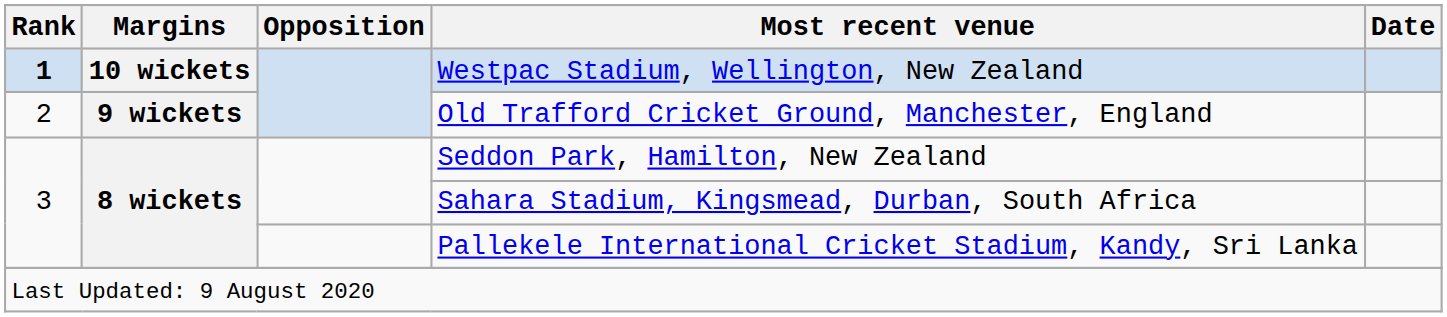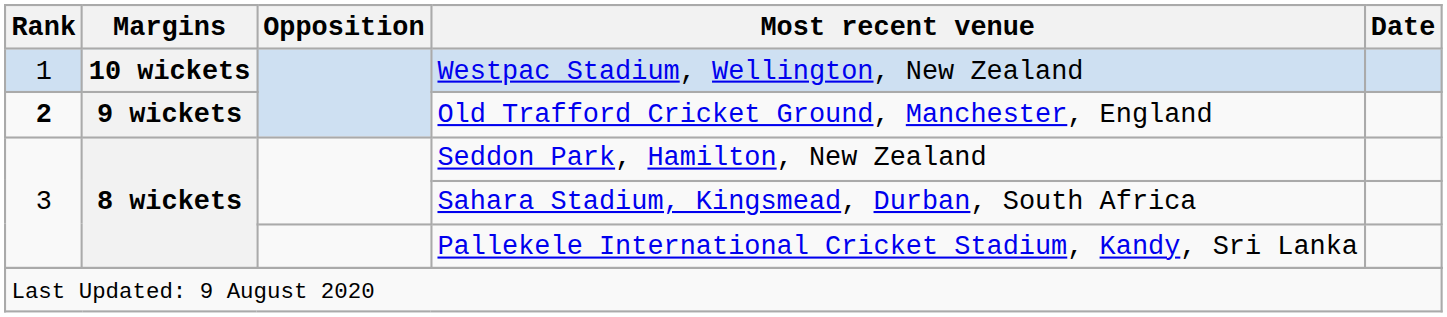(44, 71) bold -> (44, 71) normal
(44, 115) normal -> (44, 115) bold
